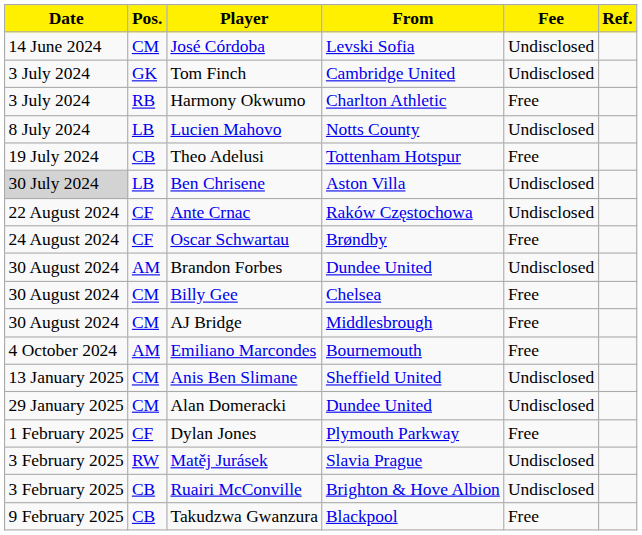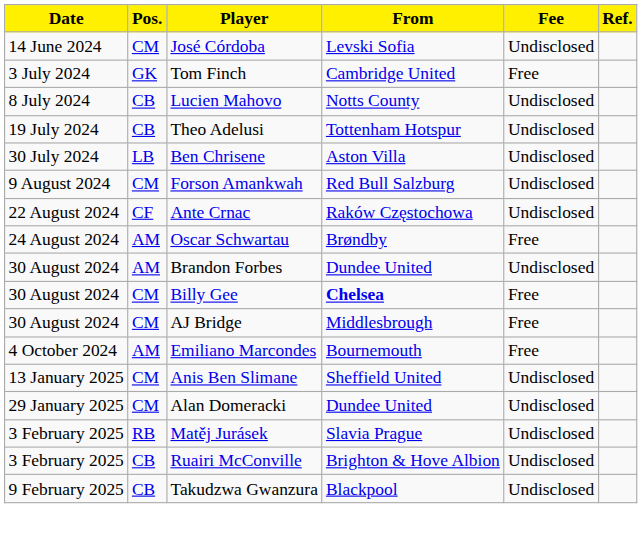(551, 73) Undisclosed -> (523, 73) Free
- row: (238, 101)
(143, 128) LB -> (144, 101) CB
(523, 156) Free -> (551, 128) Undisclosed
(54, 184) lightgrey background -> (54, 156) no background
+ row: (237, 184)
(143, 239) CF -> (146, 239) AM
(354, 294) normal -> (355, 294) bold
- row: (213, 433)
(145, 460) RW -> (144, 433) RB
(523, 516) Free -> (551, 488) Undisclosed
